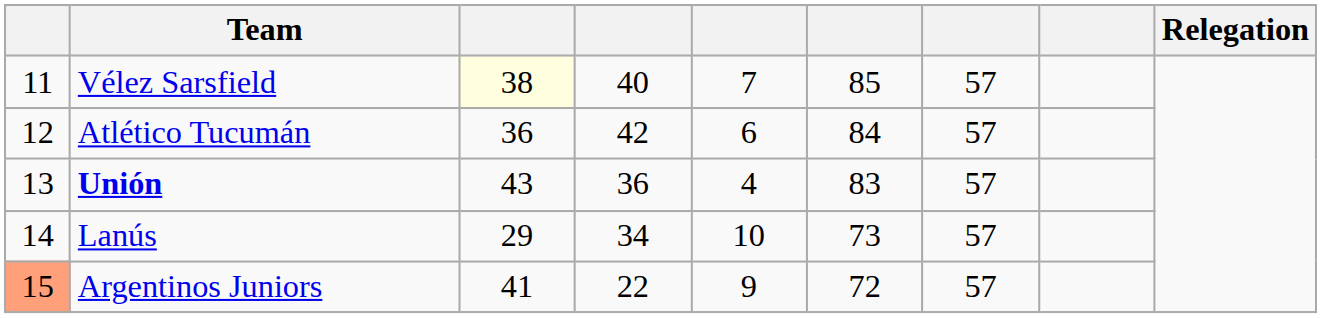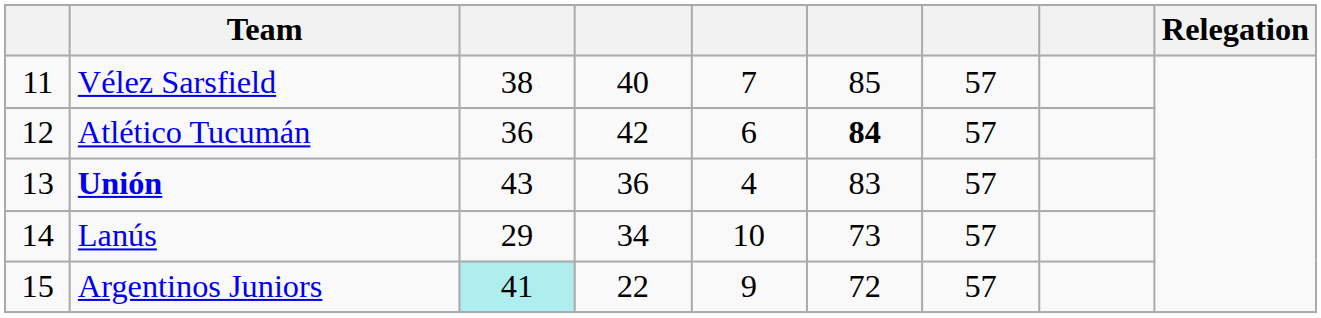(517, 81) lightyellow background -> (517, 81) no background
(865, 132) normal -> (865, 132) bold
(38, 286) lightsalmon background -> (38, 286) no background
(517, 286) no background -> (517, 286) paleturquoise background
